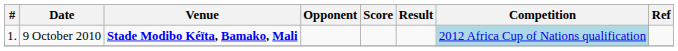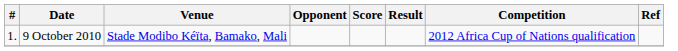(202, 35) bold -> (197, 35) normal
(543, 35) lightblue background -> (532, 35) no background
